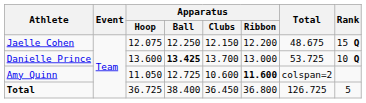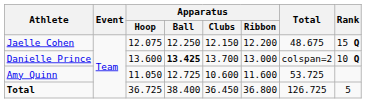(307, 58) 53.725 -> (307, 58) colspan=2
(260, 74) bold -> (260, 74) normal
(307, 74) colspan=2 -> (307, 74) 53.725
